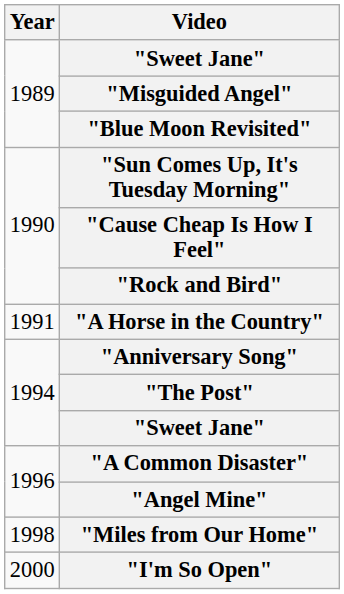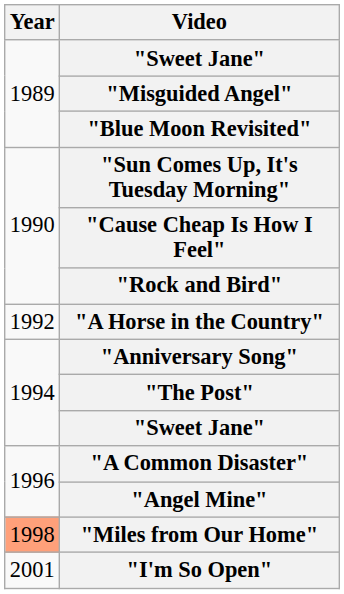(32, 321) 1991 -> (32, 321) 1992
(32, 534) no background -> (32, 534) lightsalmon background
(32, 570) 2000 -> (32, 570) 2001
